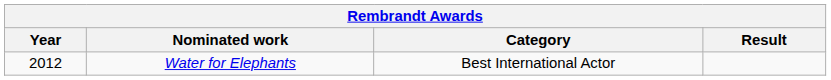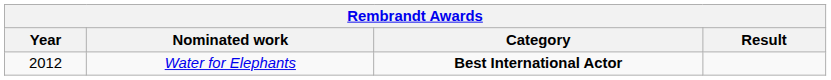(538, 63) normal -> (538, 63) bold
